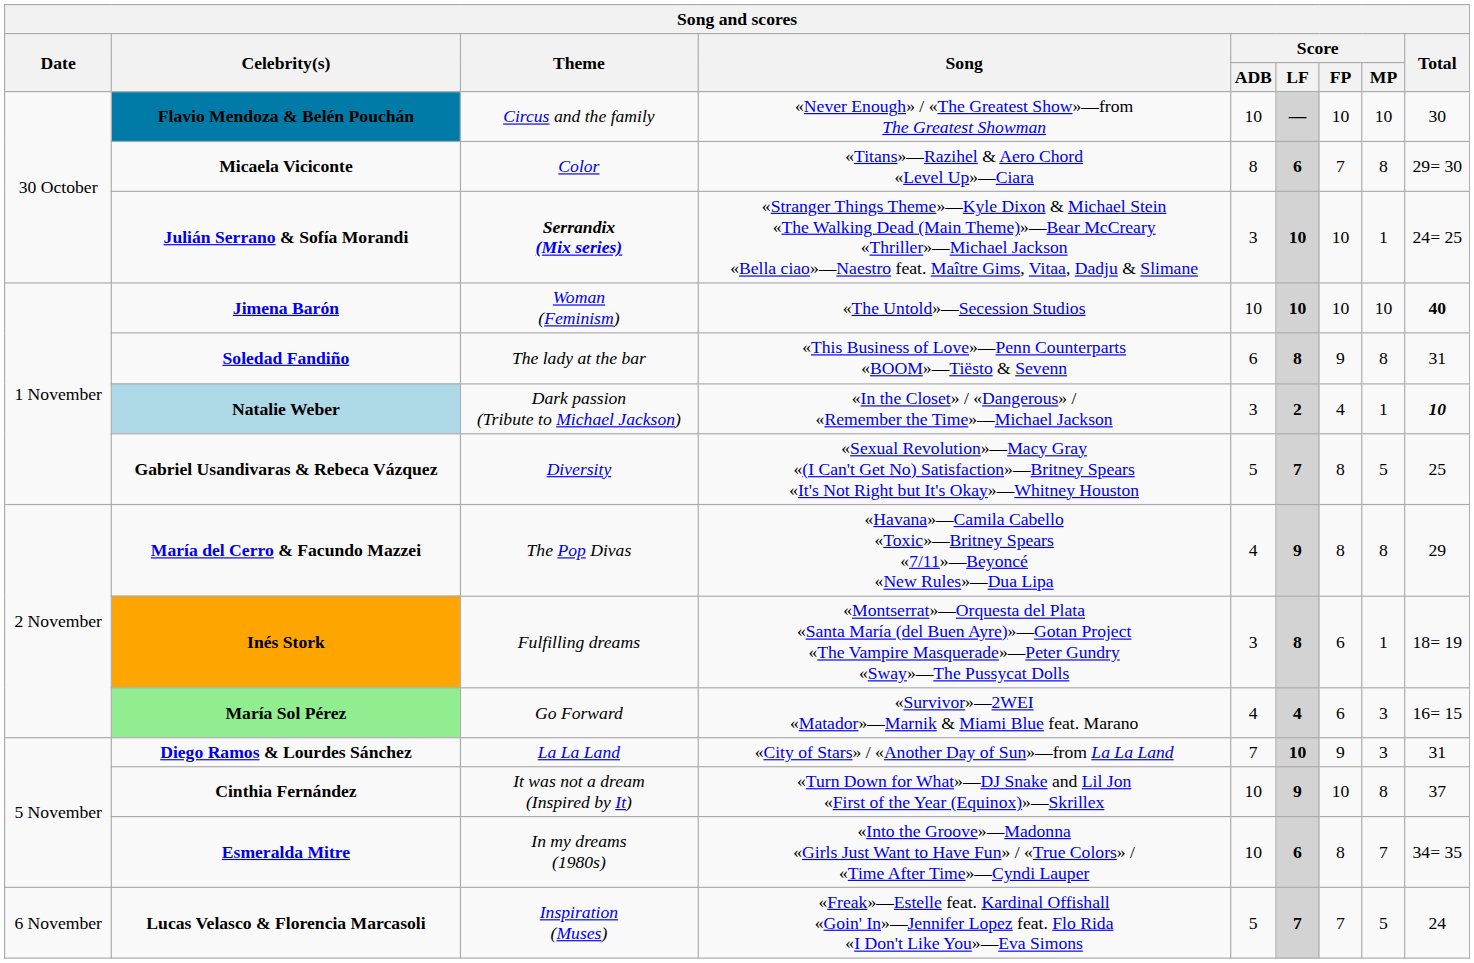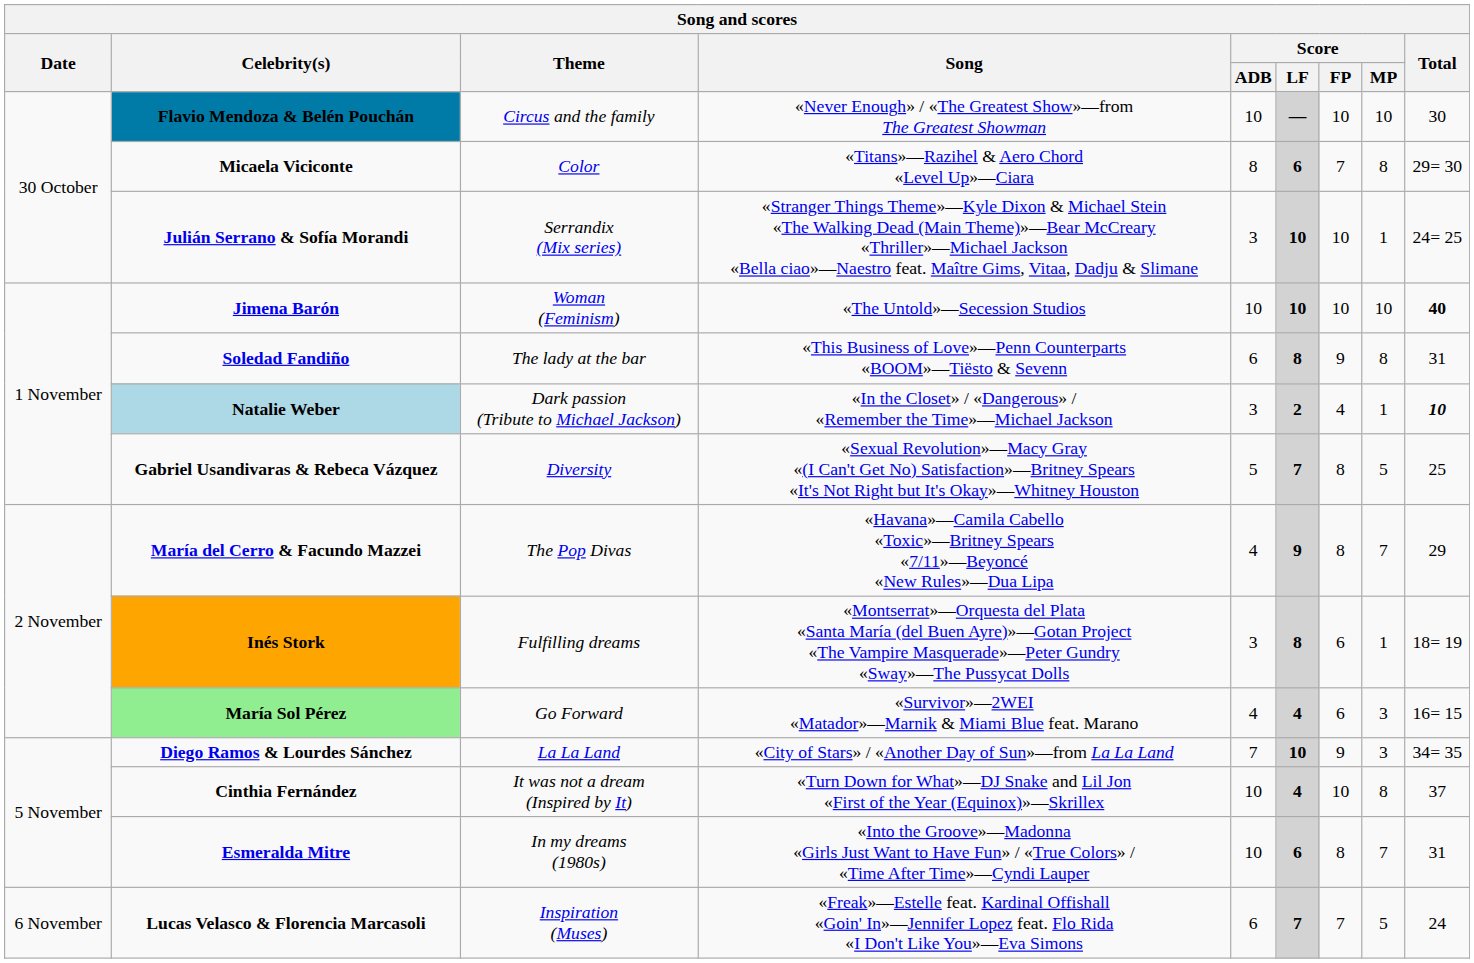(579, 237) bold -> (579, 237) normal
(1383, 550) 8 -> (1383, 550) 7
(1437, 752) 31 -> (1437, 752) 34= 35
(1297, 791) 9 -> (1297, 791) 4
(1437, 852) 34= 35 -> (1437, 852) 31
(1253, 922) 5 -> (1253, 922) 6
